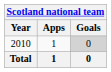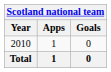(88, 43) lightgrey background -> (88, 43) no background
